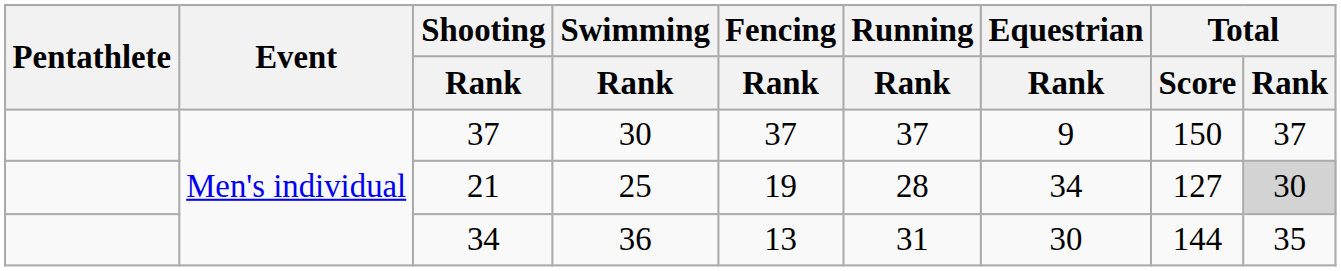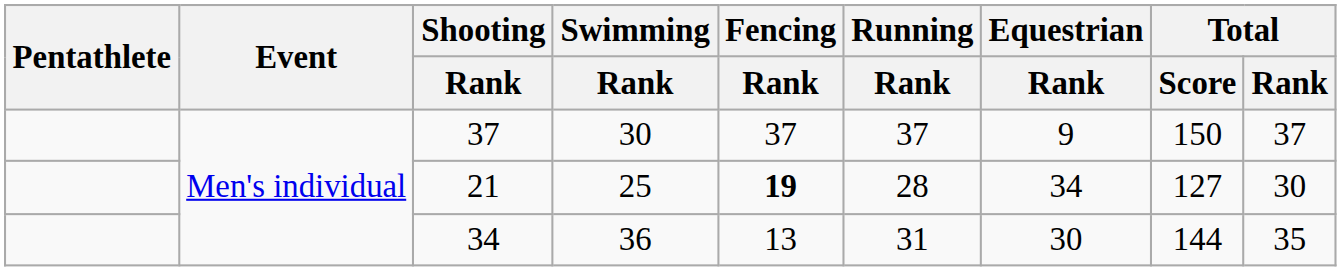(781, 186) normal -> (781, 186) bold
(1290, 186) lightgrey background -> (1290, 186) no background
